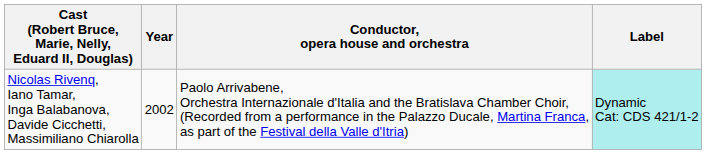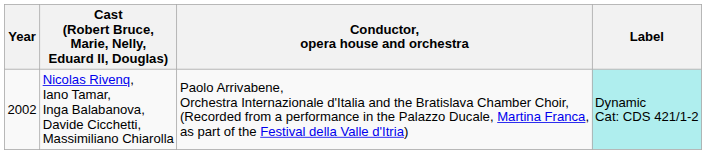columns swapped: (159, 37) <-> (73, 37)
